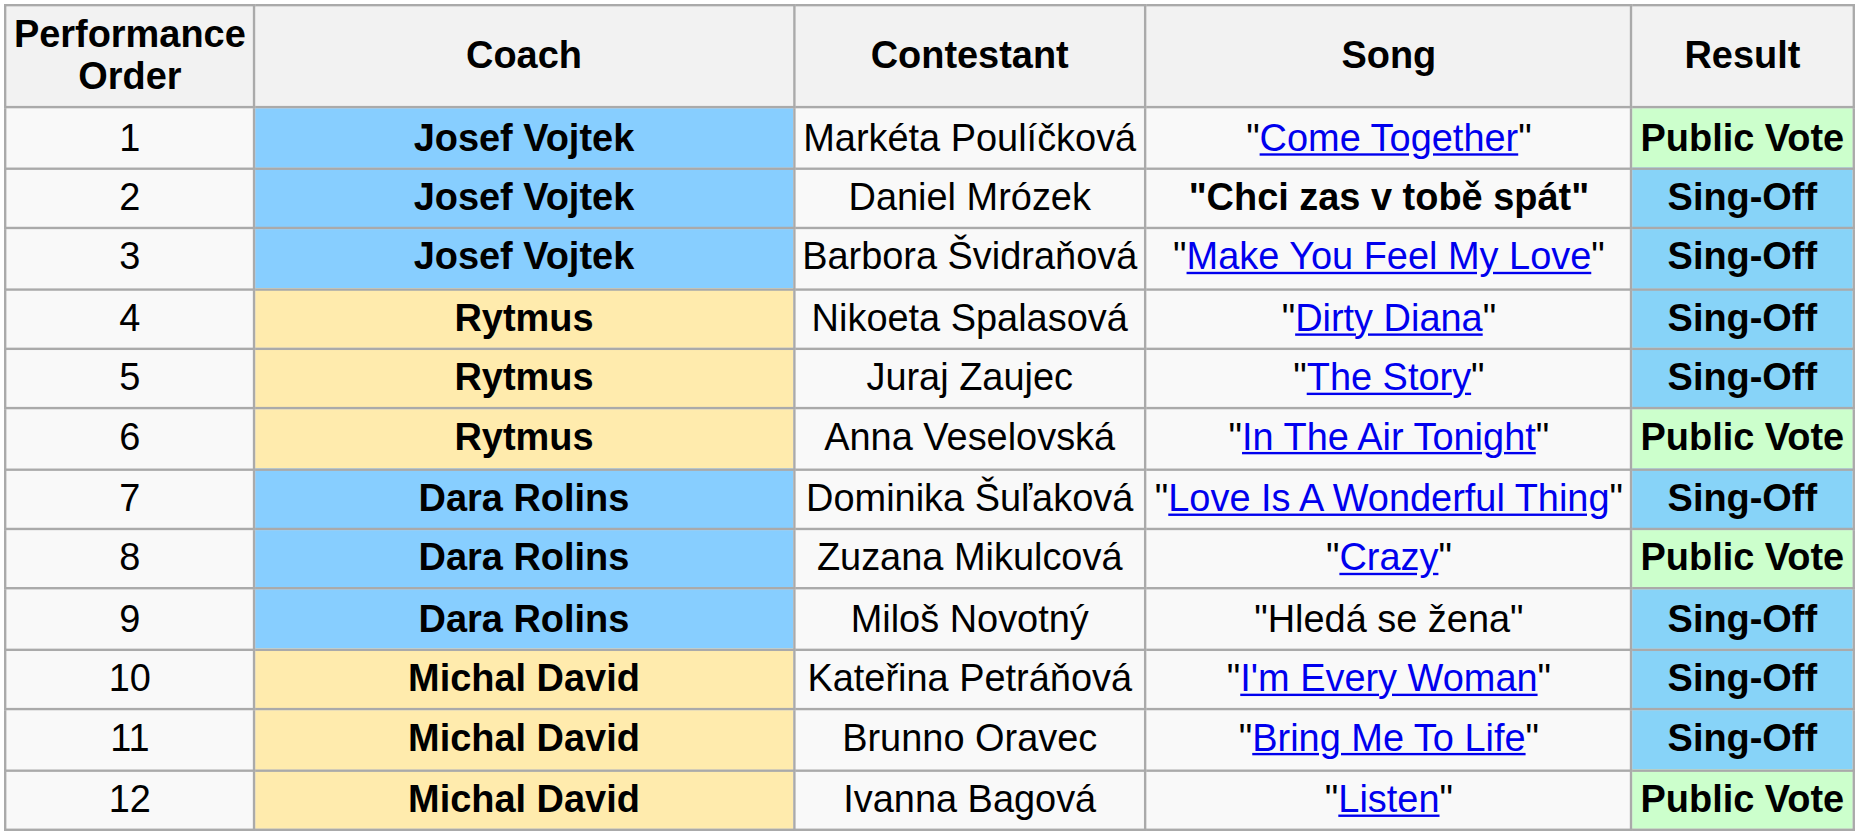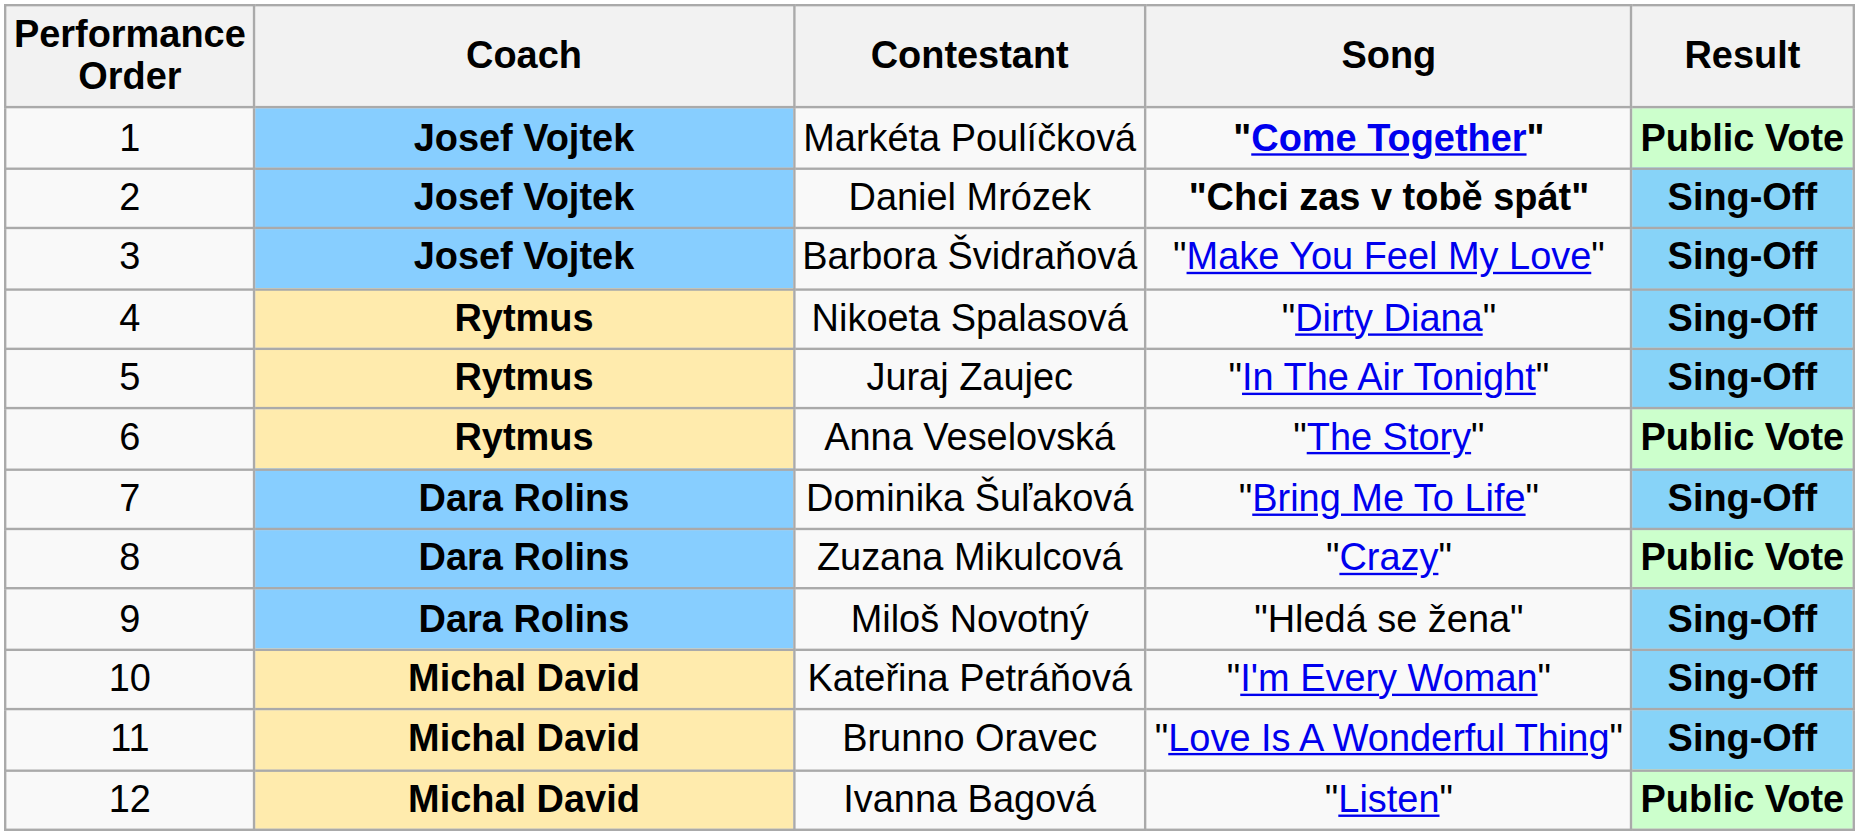(1389, 137) normal -> (1389, 137) bold
(1389, 377) "The Story" -> (1389, 377) "In The Air Tonight"
(1389, 438) "In The Air Tonight" -> (1389, 438) "The Story"
(1389, 498) "Love Is A Wonderful Thing" -> (1389, 498) "Bring Me To Life"
(1389, 738) "Bring Me To Life" -> (1389, 738) "Love Is A Wonderful Thing"
